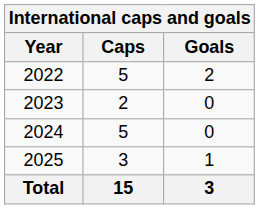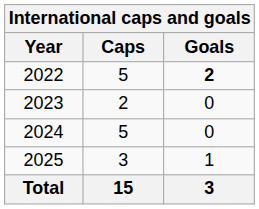(209, 75) normal -> (209, 75) bold
